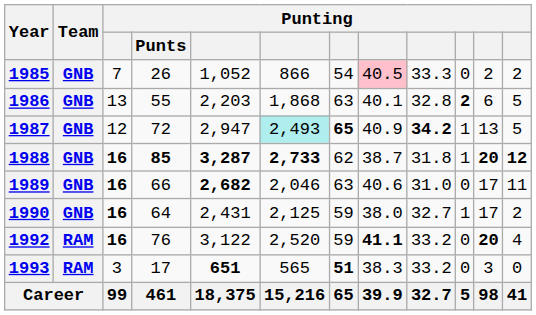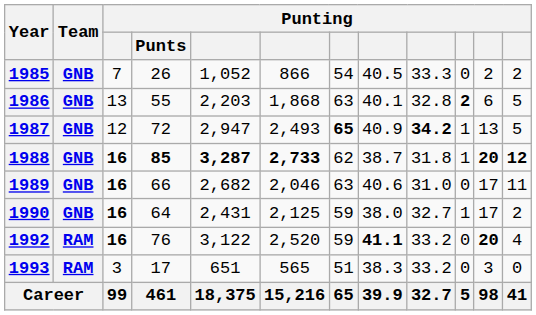(382, 74) pink background -> (382, 74) no background
(295, 130) paleturquoise background -> (295, 130) no background
(225, 185) bold -> (225, 185) normal
(225, 268) bold -> (225, 268) normal
(344, 268) bold -> (344, 268) normal
